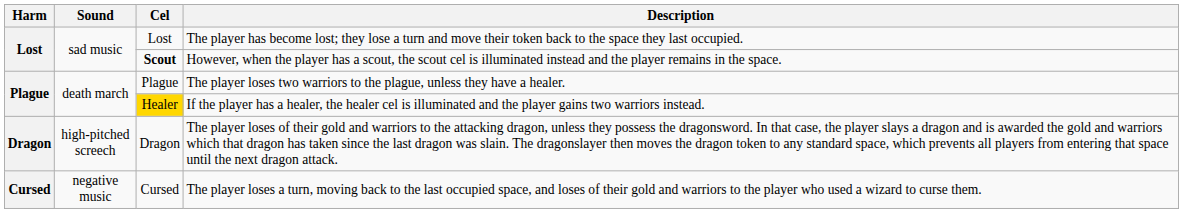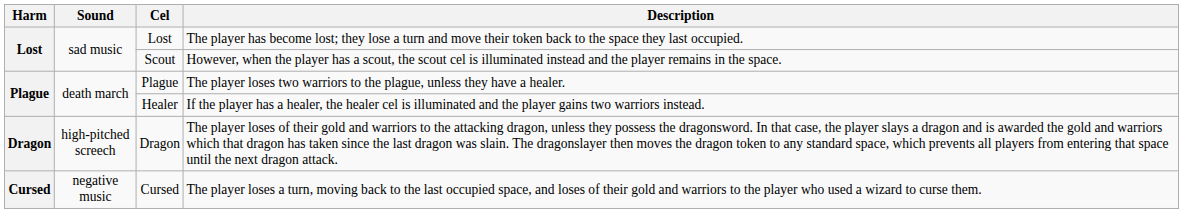(160, 60) bold -> (160, 60) normal
(160, 105) gold background -> (160, 105) no background
